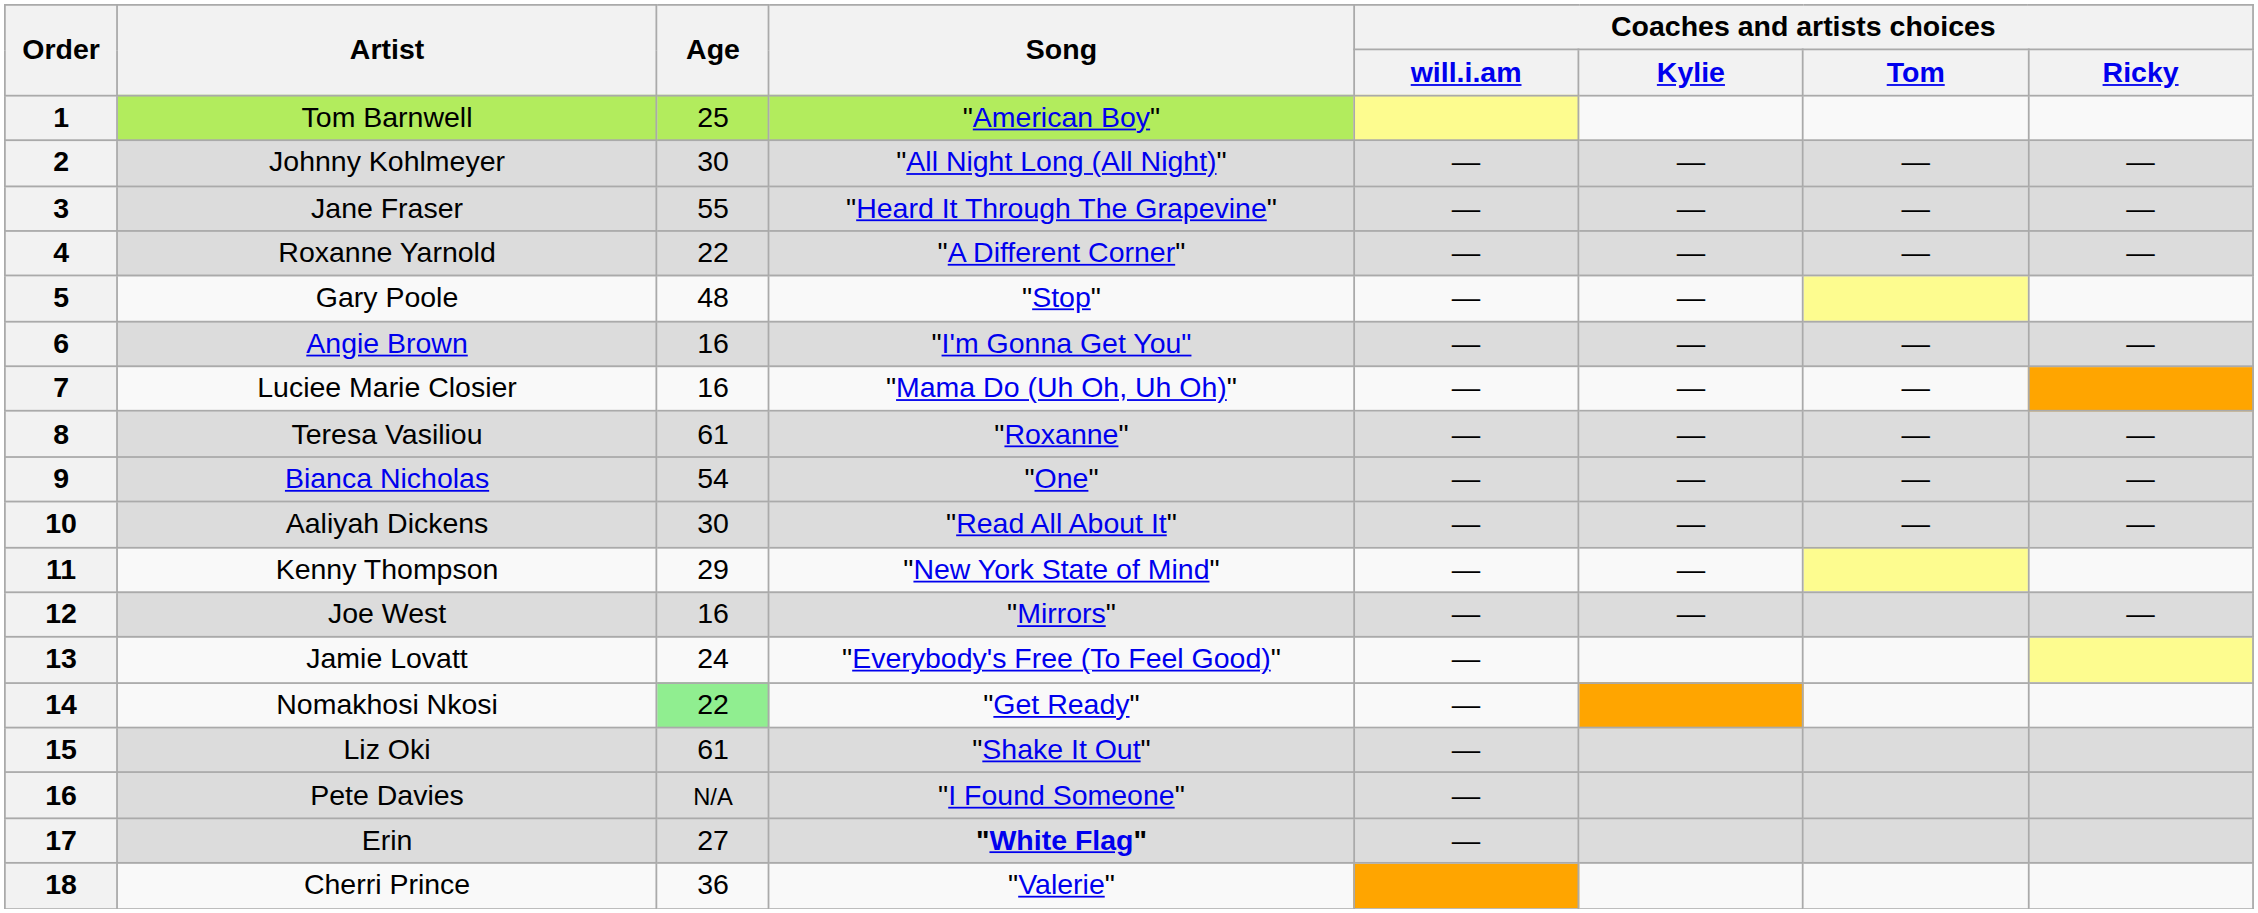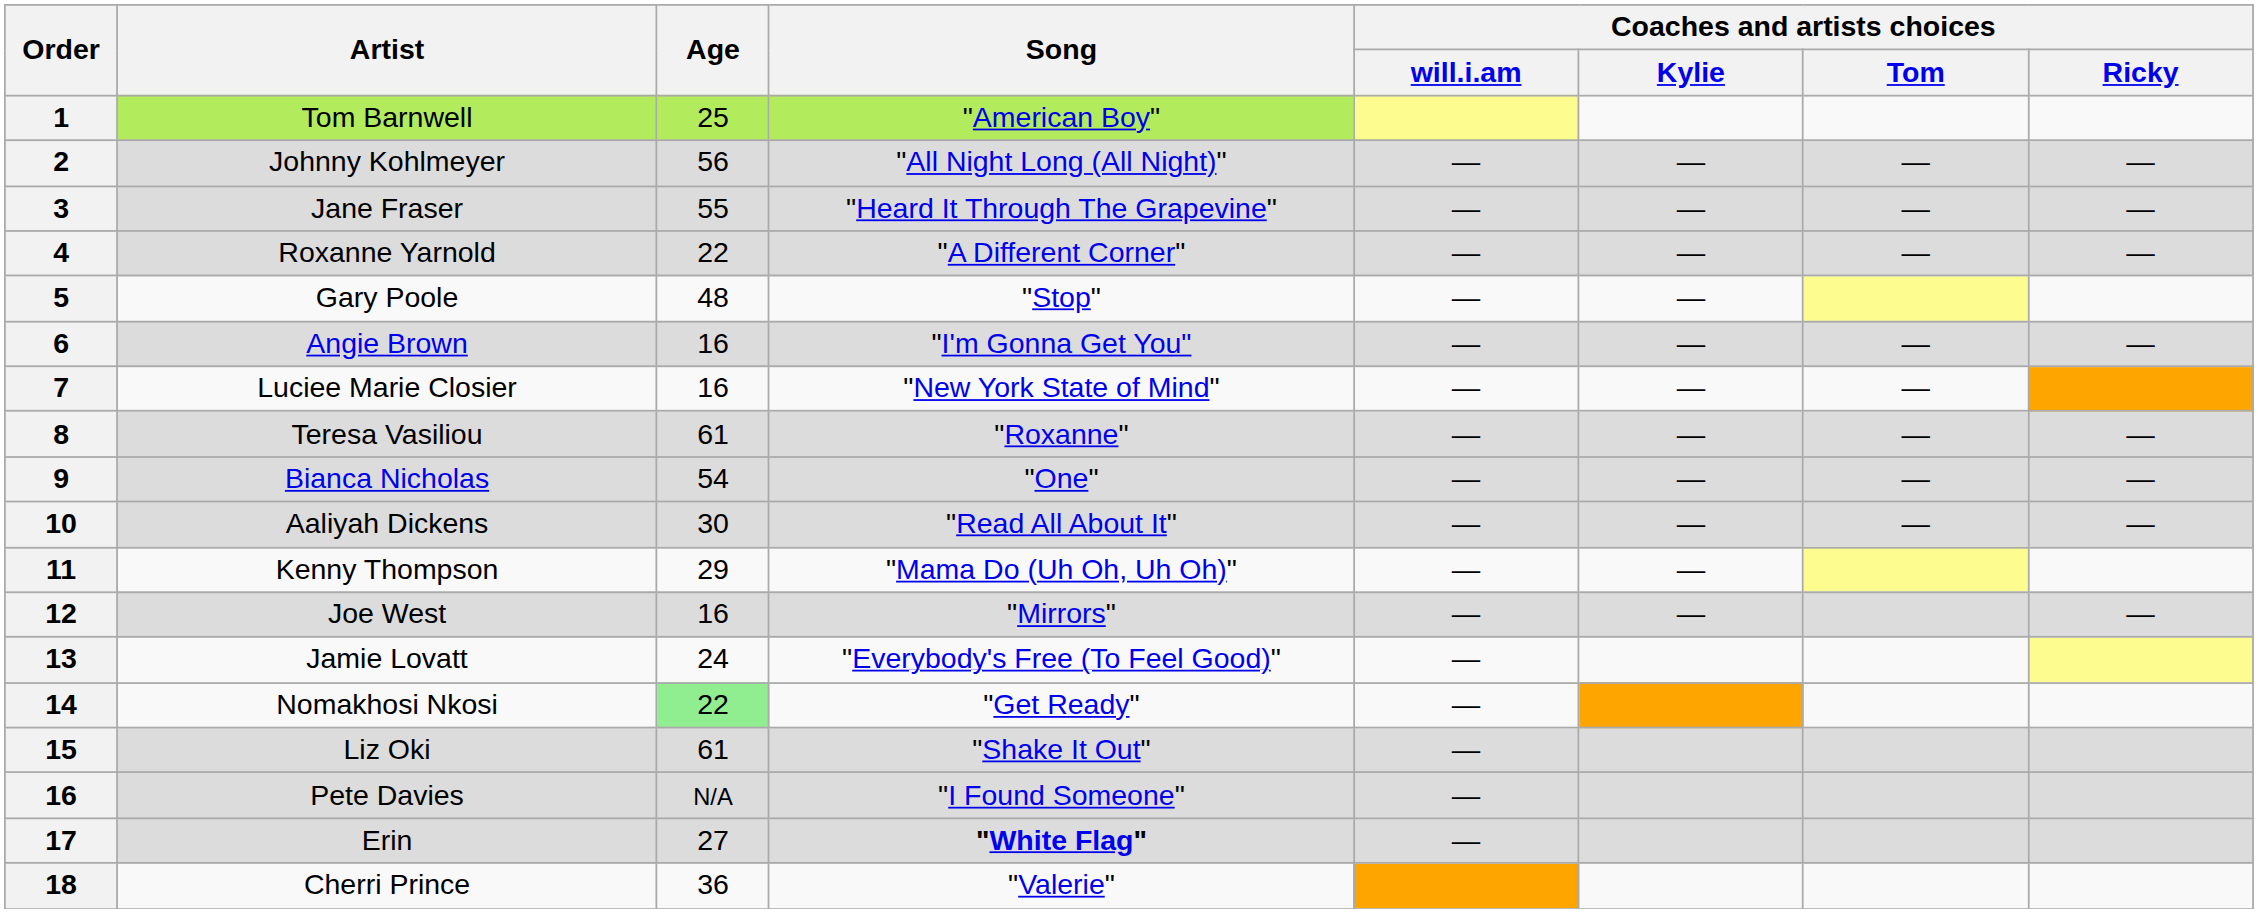(713, 162) 30 -> (713, 162) 56
(1061, 388) "Mama Do (Uh Oh, Uh Oh)" -> (1061, 388) "New York State of Mind"
(1061, 569) "New York State of Mind" -> (1061, 569) "Mama Do (Uh Oh, Uh Oh)"
